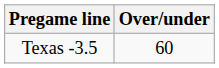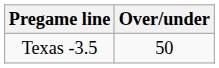(164, 48) 60 -> (164, 48) 50
